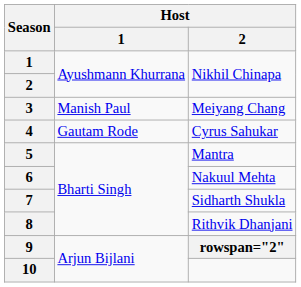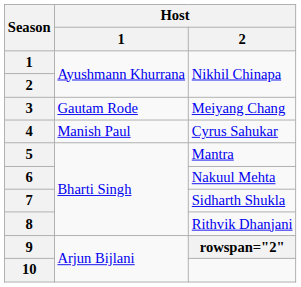(94, 108) Manish Paul -> (98, 108) Gautam Rode
(98, 131) Gautam Rode -> (94, 131) Manish Paul
